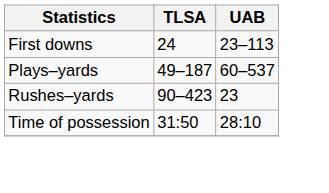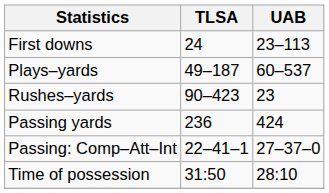+ row: (60, 122)
+ row: (93, 148)
